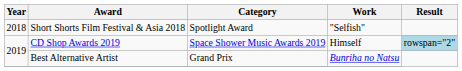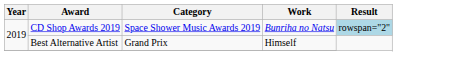- row: (108, 27)
(346, 43) Himself -> (299, 27) Bunriha no Natsu
(365, 58) Bunriha no Natsu -> (280, 43) Himself
